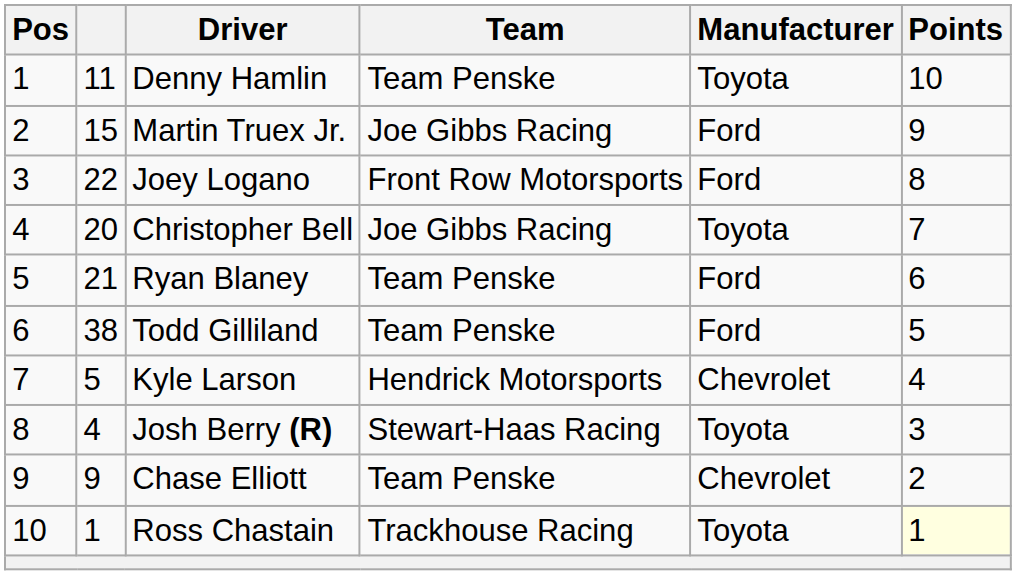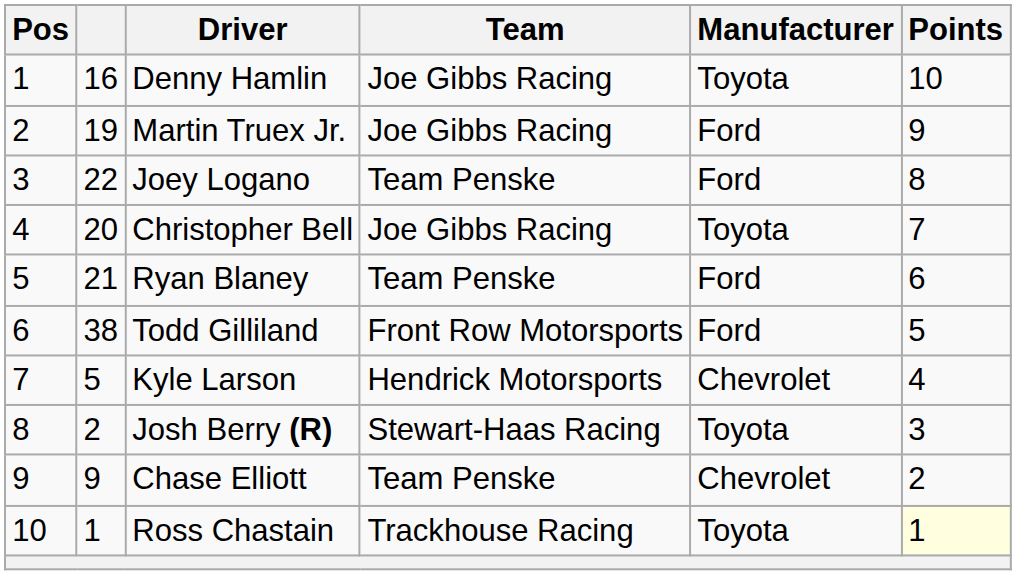(100, 79) 11 -> (101, 79) 16
(461, 79) Team Penske -> (490, 79) Joe Gibbs Racing
(101, 129) 15 -> (101, 129) 19
(525, 179) Front Row Motorsports -> (461, 179) Team Penske
(461, 329) Team Penske -> (525, 329) Front Row Motorsports
(92, 429) 4 -> (92, 429) 2
